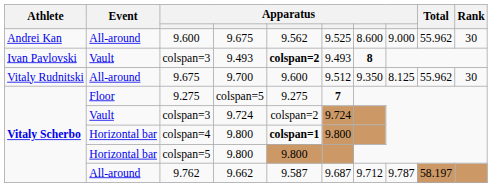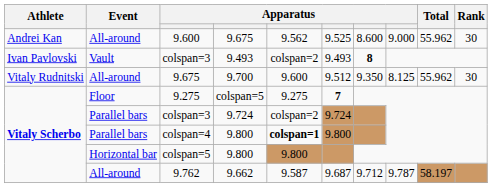(294, 58) bold -> (294, 58) normal
(102, 115) Vault -> (118, 115) Parallel bars
(123, 135) Horizontal bar -> (118, 135) Parallel bars
